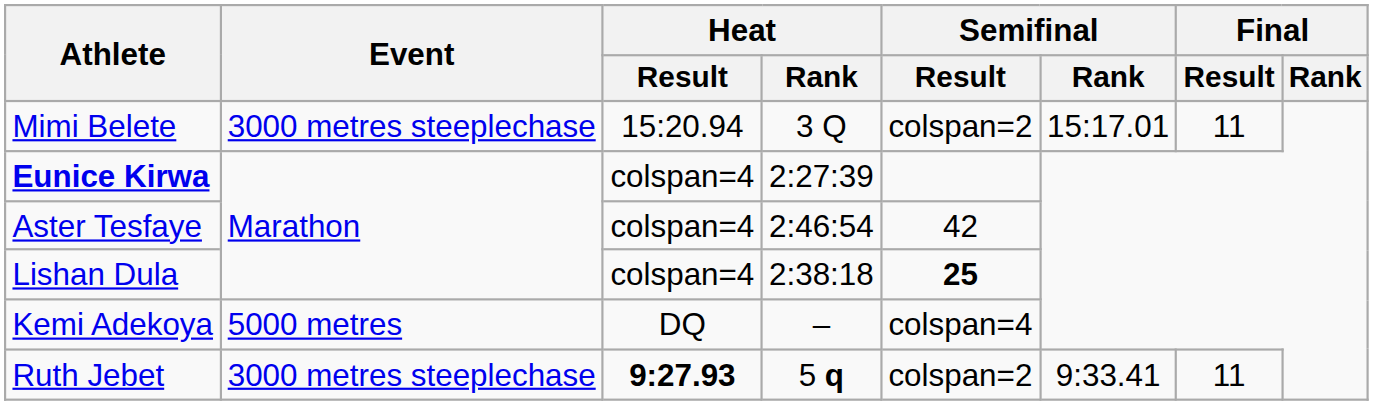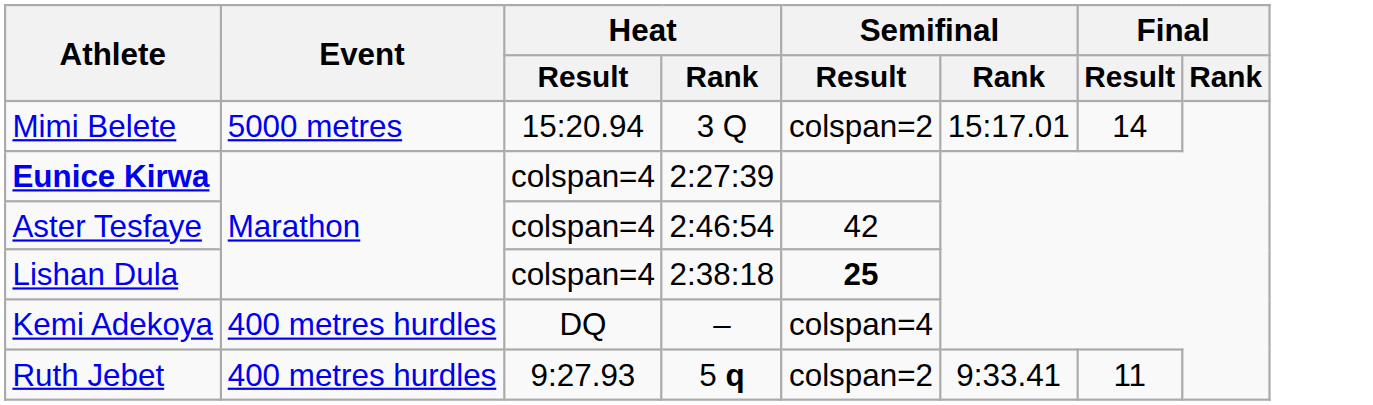(412, 127) 3000 metres steeplechase -> (315, 127) 5000 metres
(1229, 127) 11 -> (1130, 127) 14
(315, 325) 5000 metres -> (362, 325) 400 metres hurdles
(412, 375) 3000 metres steeplechase -> (362, 375) 400 metres hurdles
(682, 375) bold -> (583, 375) normal
